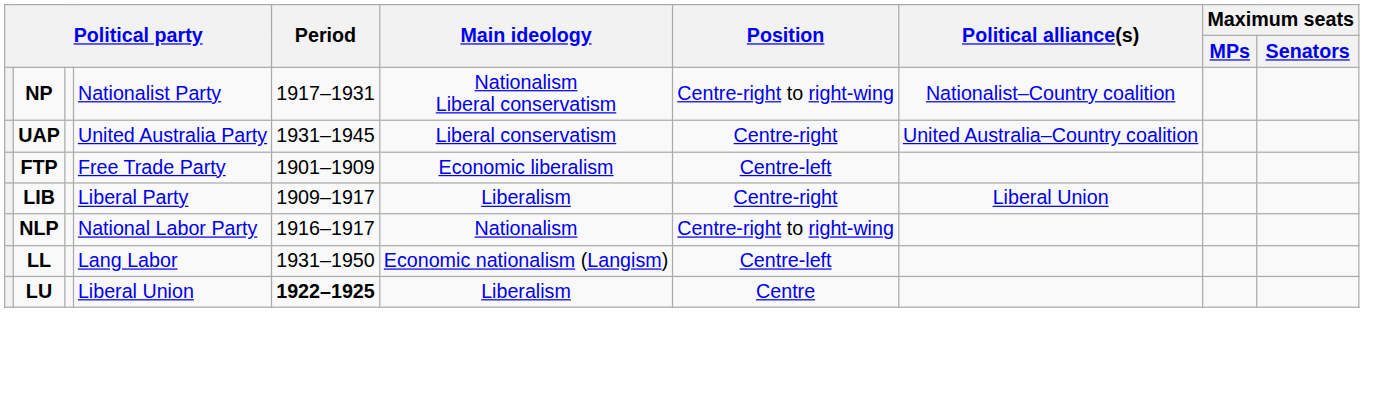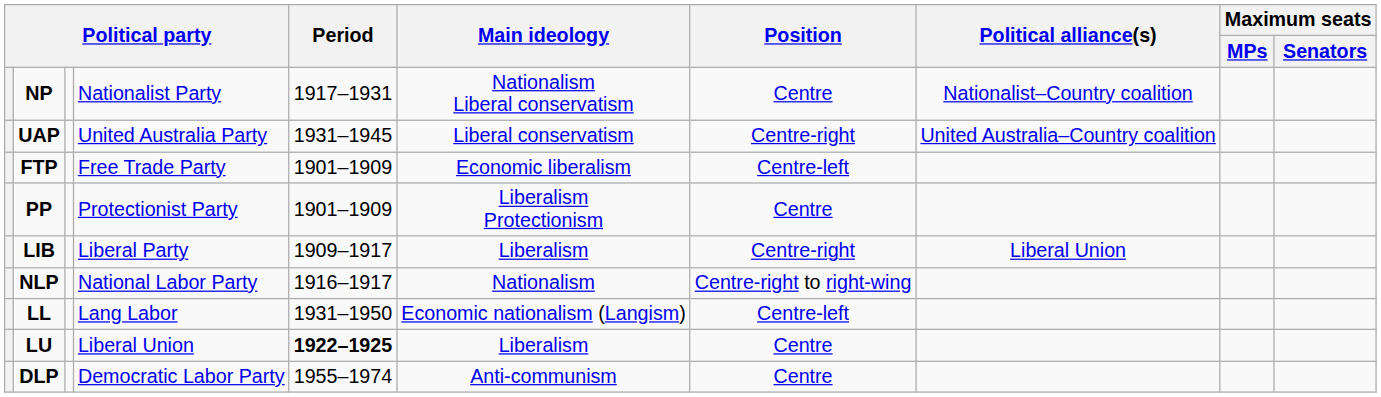(786, 93) Centre-right to right-wing -> (803, 93) Centre
+ row: (39, 209)
+ row: (39, 376)
